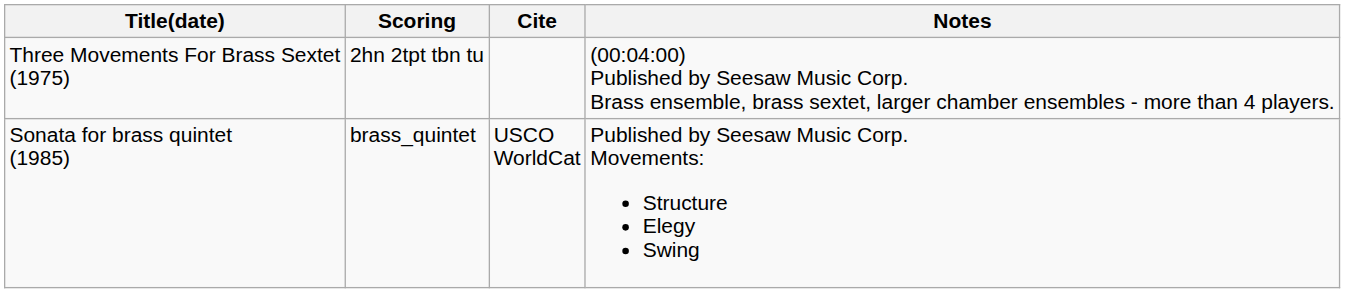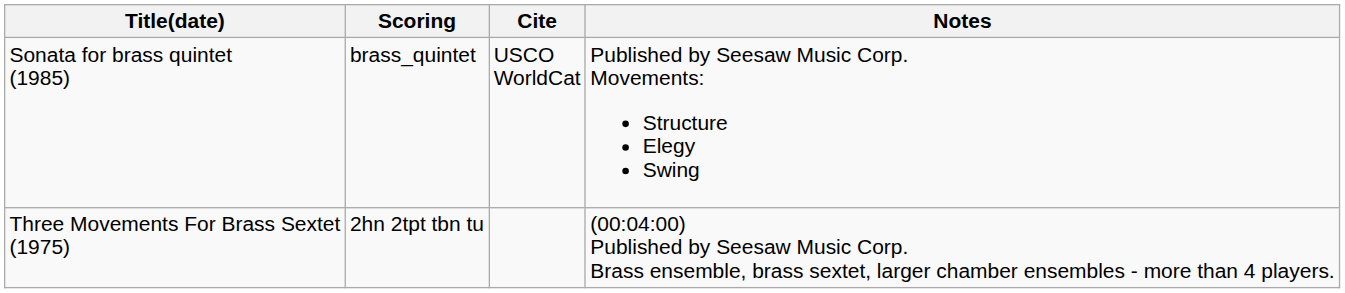rows swapped: (175, 66) <-> (121, 146)
